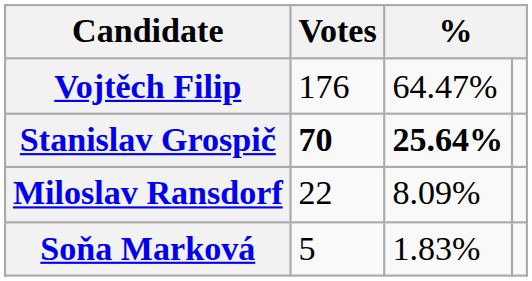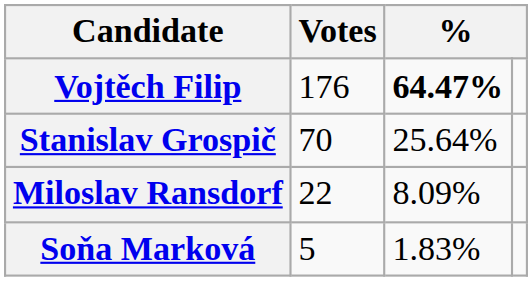(445, 85) normal -> (448, 85) bold
(315, 139) bold -> (315, 139) normal
(448, 139) bold -> (445, 139) normal
